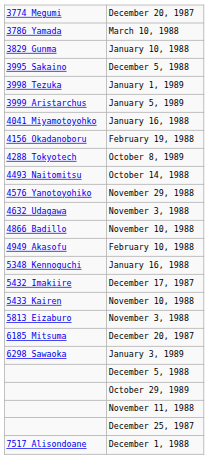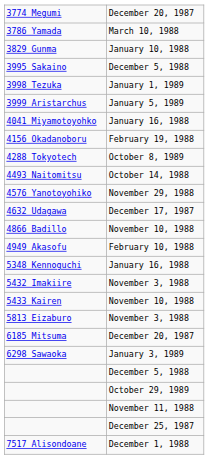(149, 211) November 3, 1988 -> (151, 211) December 17, 1987
(151, 283) December 17, 1987 -> (149, 283) November 3, 1988
